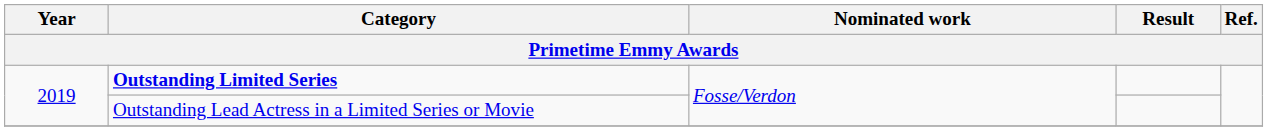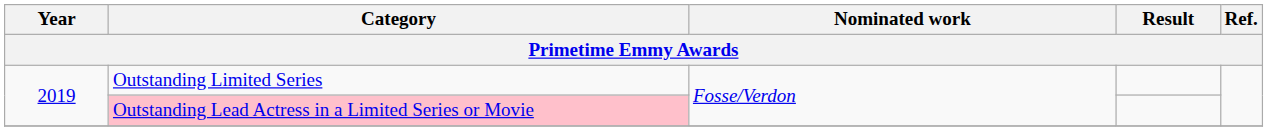(225, 79) bold -> (218, 79) normal
(323, 110) no background -> (323, 110) pink background
